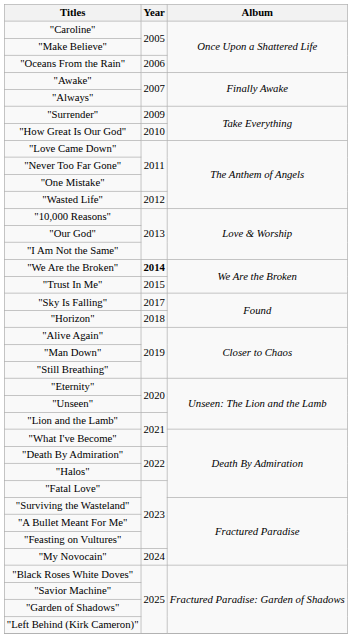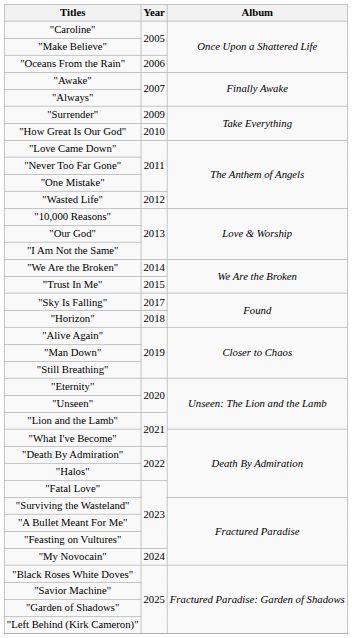(154, 268) bold -> (154, 268) normal
